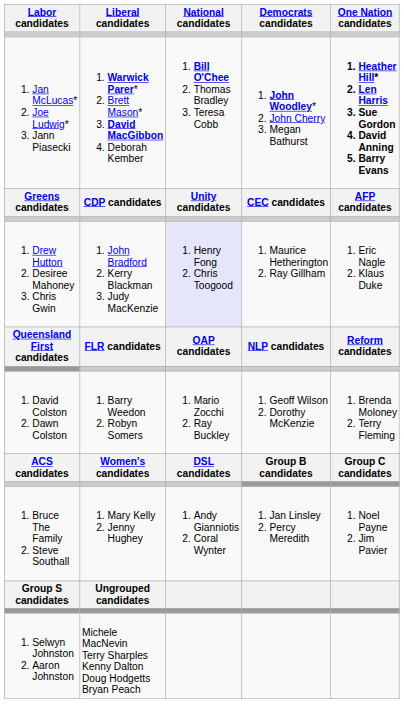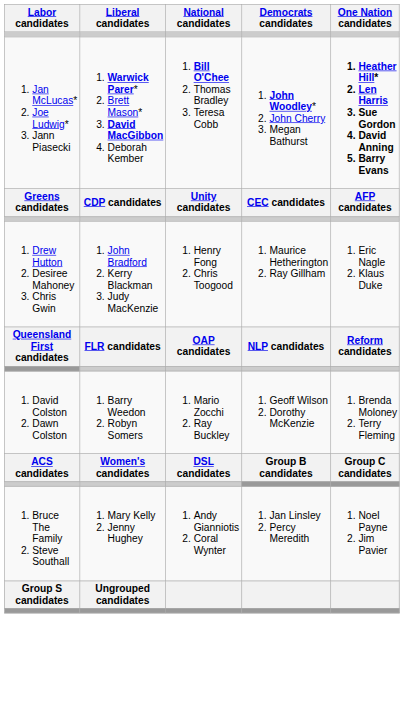(204, 268) lavender background -> (204, 268) no background
- row: (42, 660)
